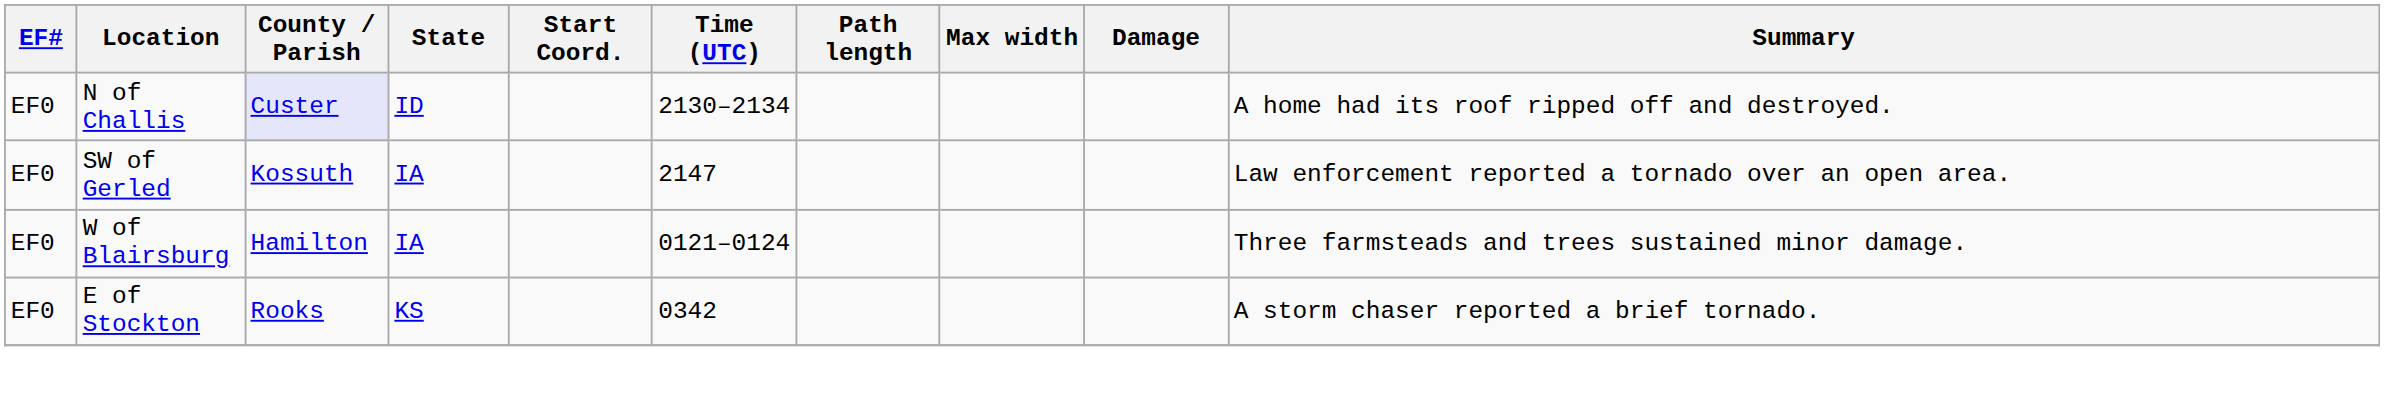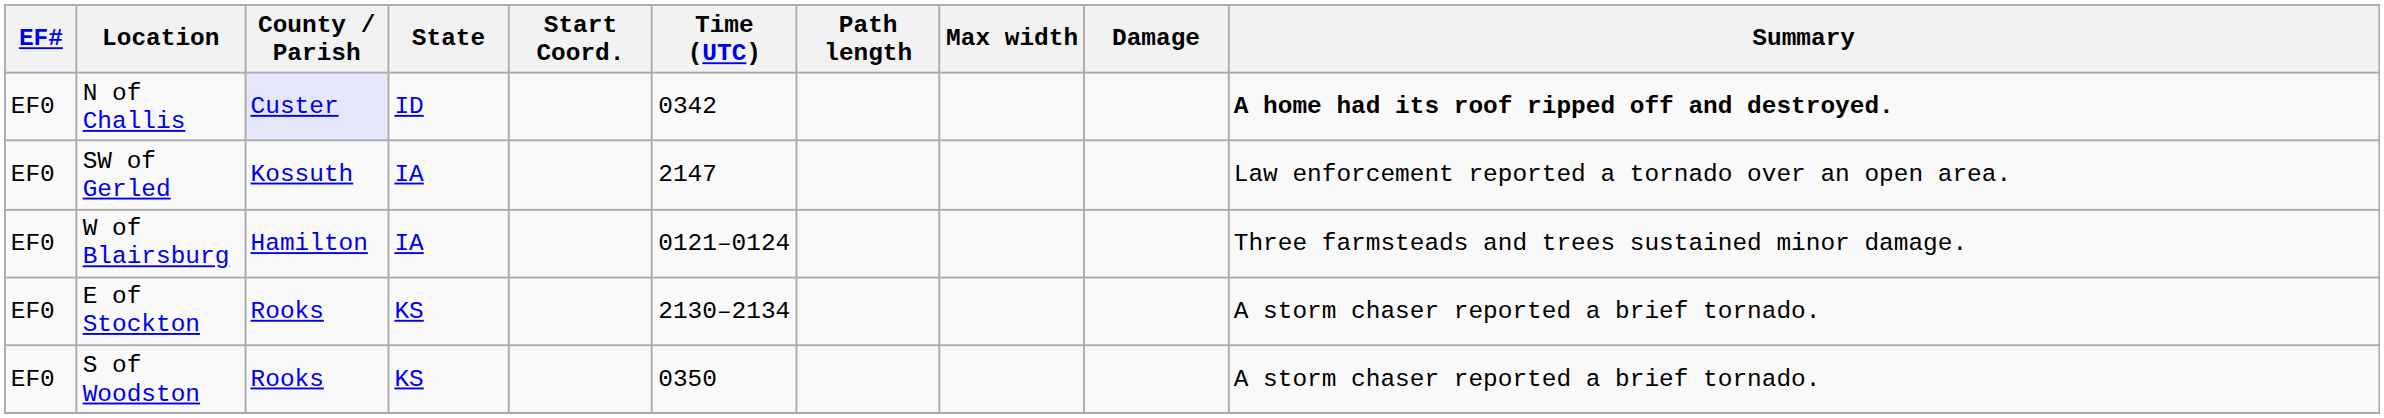(724, 107) 2130–2134 -> (688, 107) 0342
(1564, 107) normal -> (1564, 107) bold
(688, 311) 0342 -> (724, 311) 2130–2134
+ row: (141, 379)
